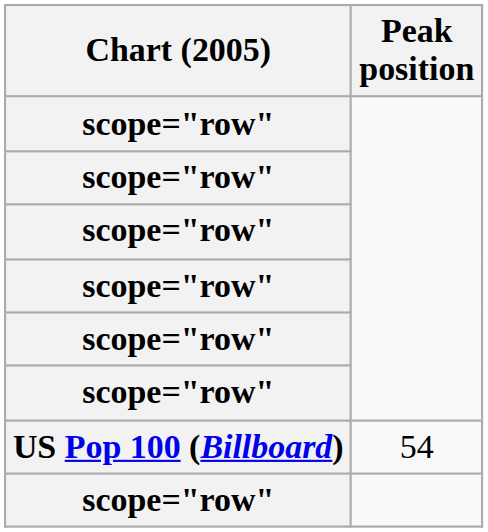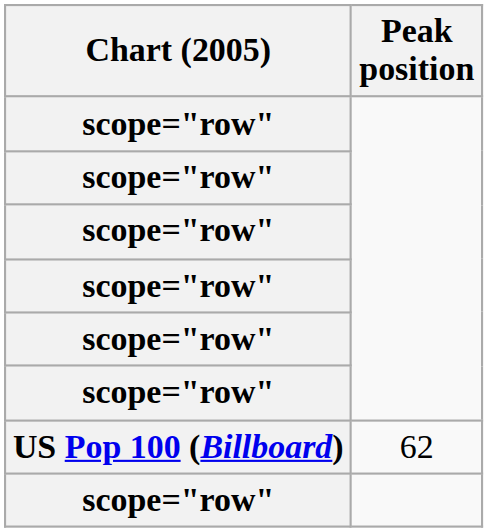(417, 446) 54 -> (417, 446) 62
